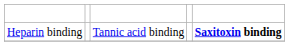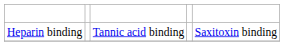(238, 31) bold -> (236, 31) normal
